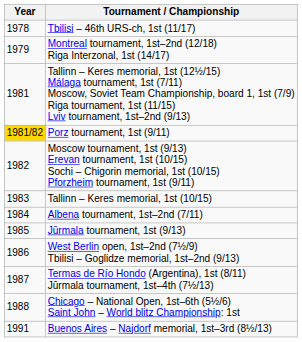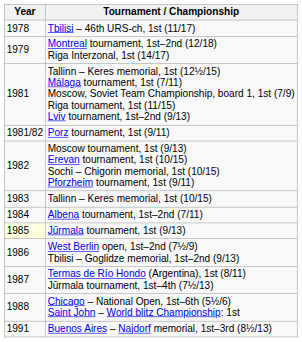(25, 133) gold background -> (25, 133) no background
(18, 231) no background -> (18, 231) lightyellow background
